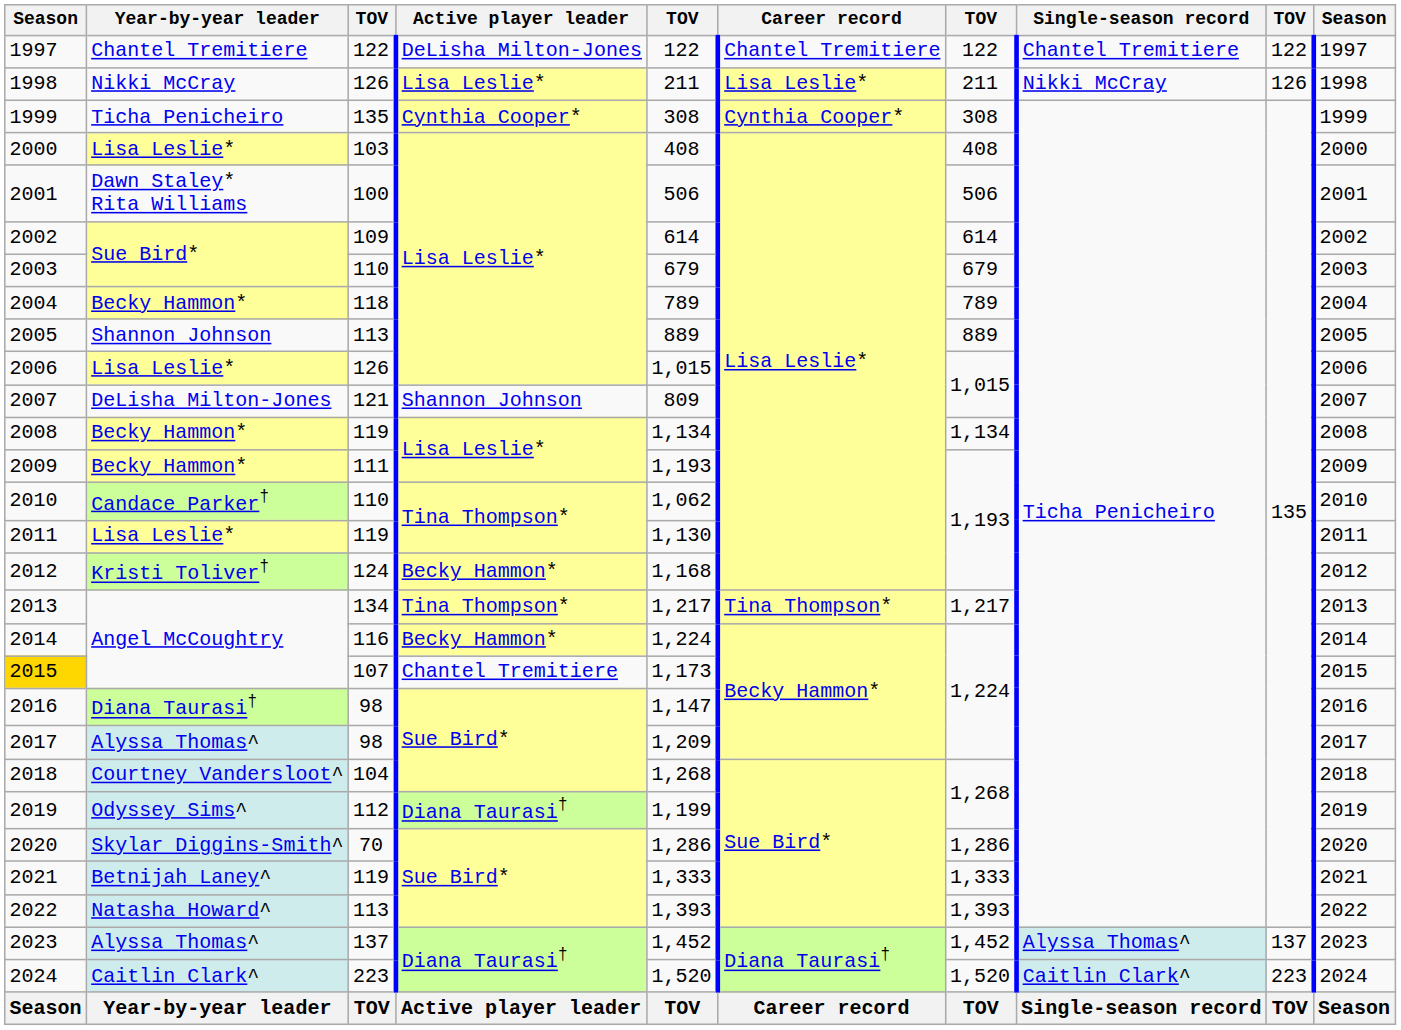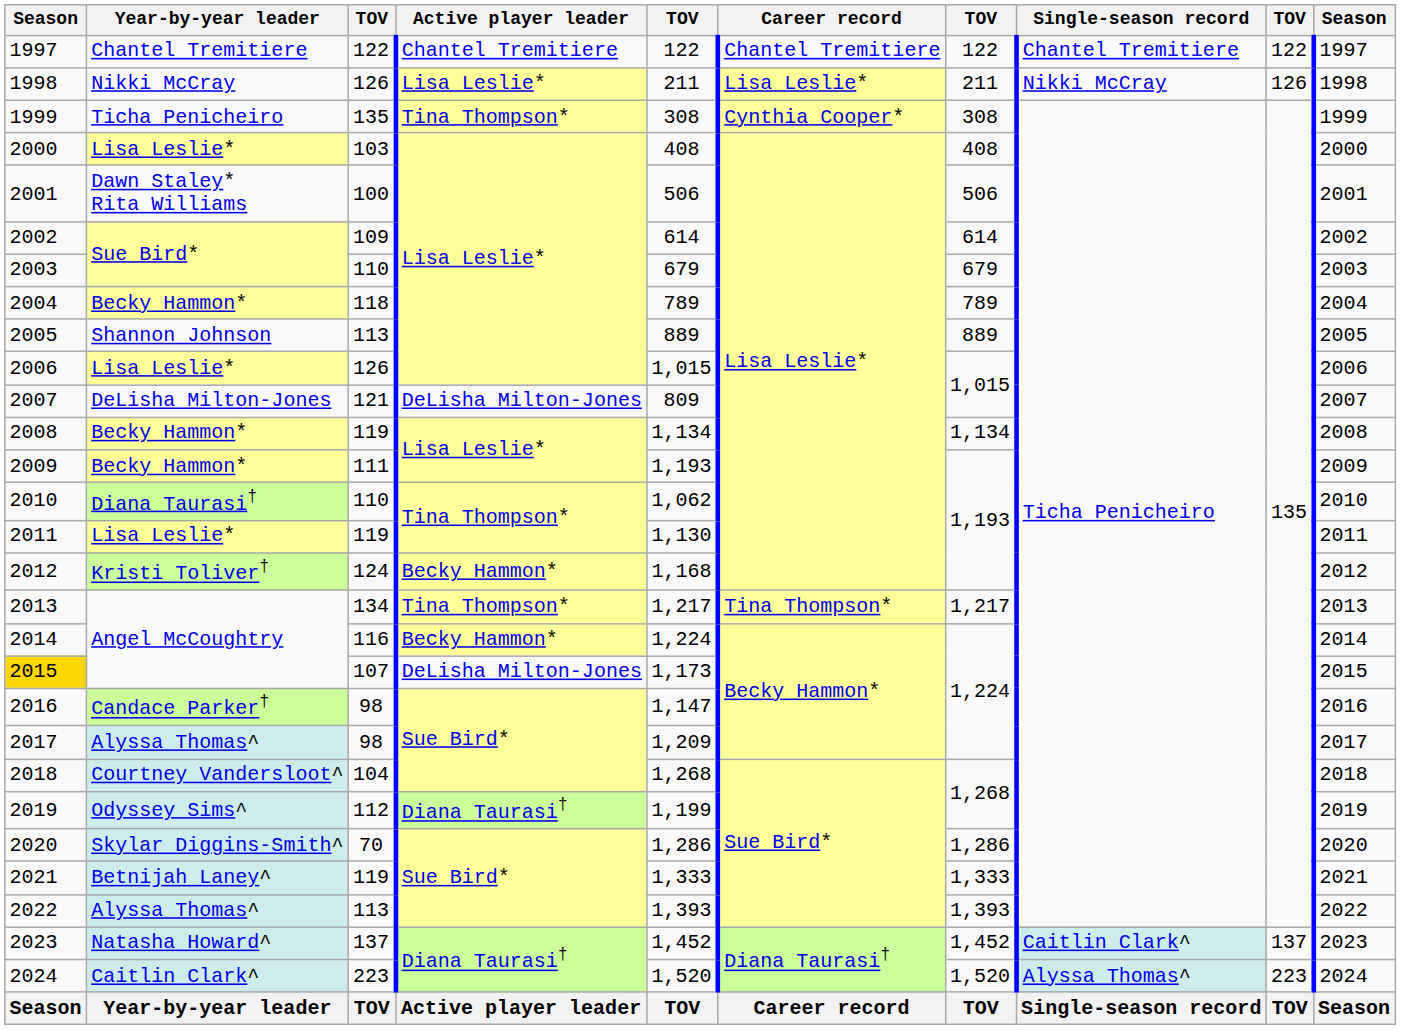(522, 51) DeLisha Milton-Jones -> (510, 51) Chantel Tremitiere
(492, 117) Cynthia Cooper* -> (486, 117) Tina Thompson*
(492, 401) Shannon Johnson -> (522, 401) DeLisha Milton-Jones
(180, 501) Candace Parker† -> (174, 501) Diana Taurasi†
(510, 672) Chantel Tremitiere -> (522, 672) DeLisha Milton-Jones
(174, 707) Diana Taurasi† -> (180, 707) Candace Parker†
(181, 911) Natasha Howard^ -> (175, 911) Alyssa Thomas^
(175, 943) Alyssa Thomas^ -> (181, 943) Natasha Howard^
(1107, 943) Alyssa Thomas^ -> (1107, 943) Caitlin Clark^
(1107, 976) Caitlin Clark^ -> (1107, 976) Alyssa Thomas^
